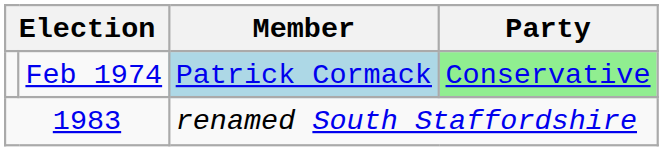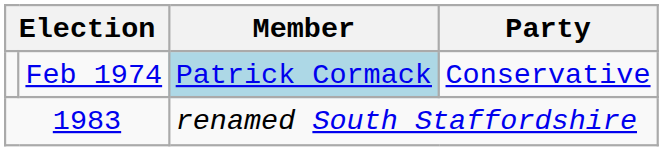(548, 75) lightgreen background -> (548, 75) no background
